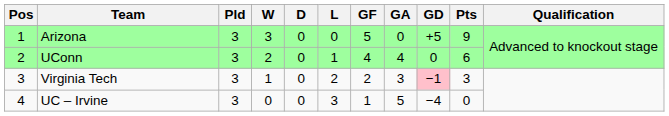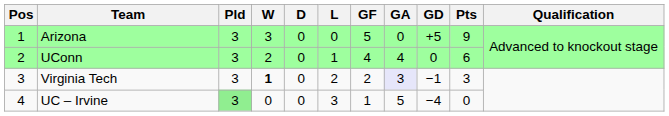(268, 79) normal -> (268, 79) bold
(400, 79) no background -> (400, 79) lavender background
(434, 79) pink background -> (434, 79) no background
(235, 100) no background -> (235, 100) lightgreen background
